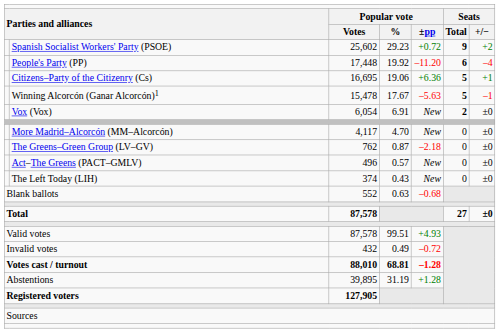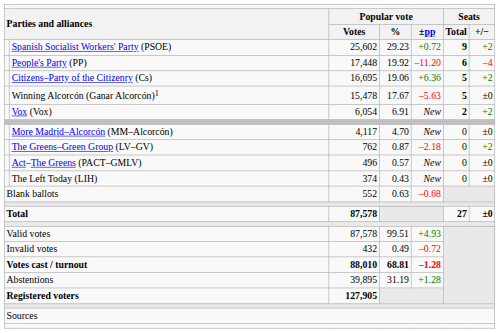(487, 78) +1 -> (487, 78) +2
(488, 95) –1 -> (488, 95) ±0
(488, 112) ±0 -> (487, 112) +2
(488, 147) ±0 -> (487, 147) +2
